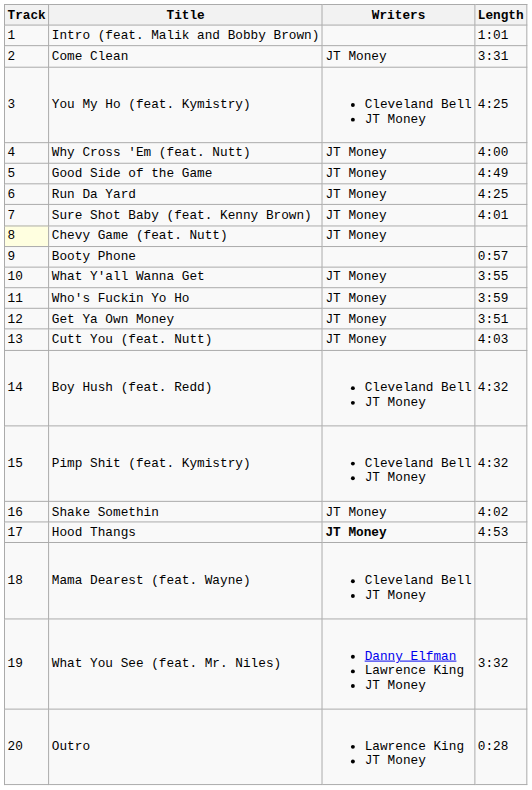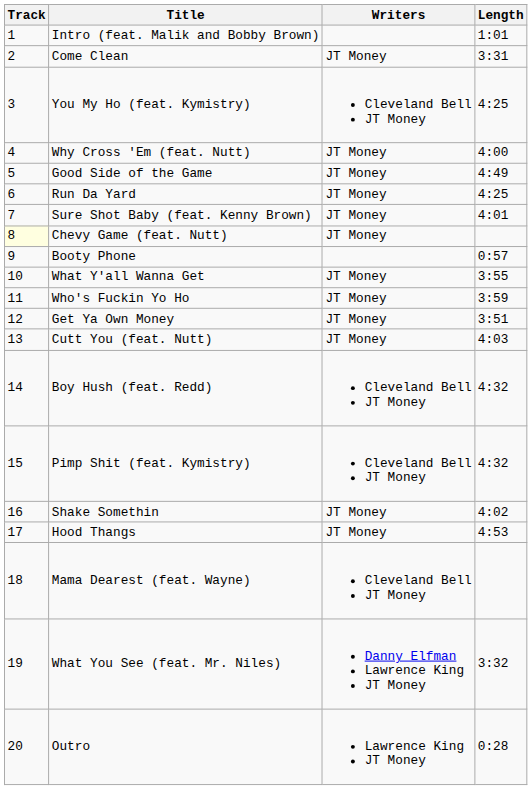(356, 532) bold -> (356, 532) normal
